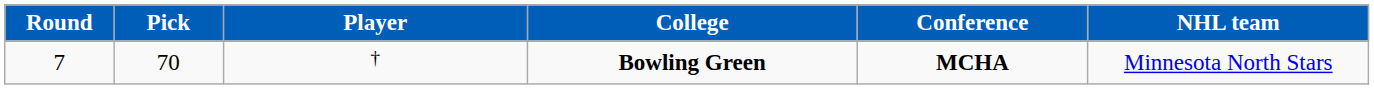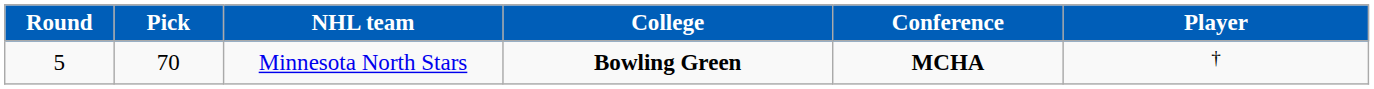columns swapped: (375, 22) <-> (1228, 22)
(59, 62) 7 -> (59, 62) 5
